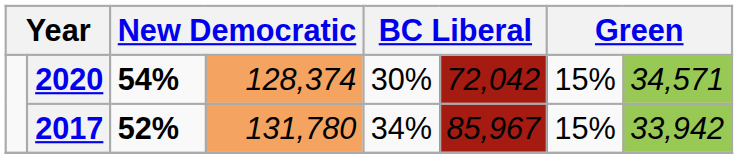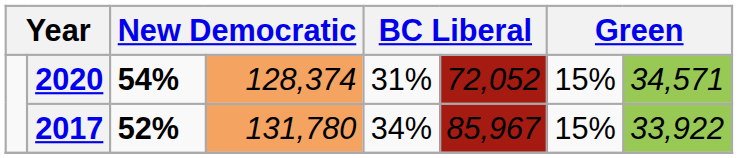(401, 79) 30% -> (401, 79) 31%
(493, 79) 72,042 -> (493, 79) 72,052
(677, 128) 33,942 -> (677, 128) 33,922
